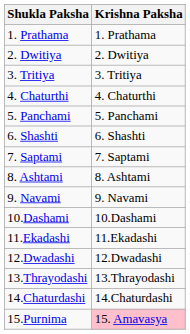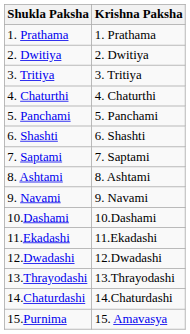(131, 319) pink background -> (131, 319) no background
